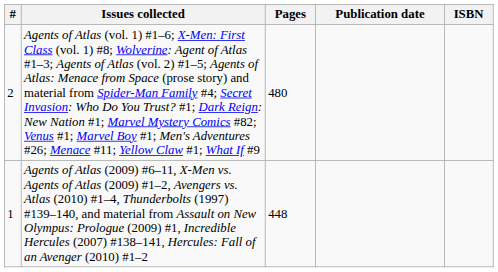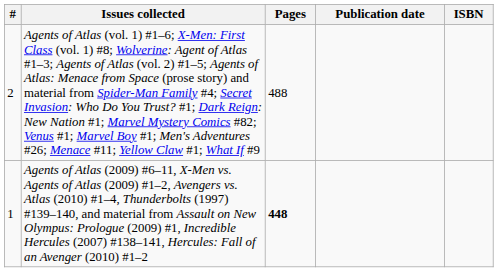(278, 92) 480 -> (278, 92) 488
(278, 213) normal -> (278, 213) bold
